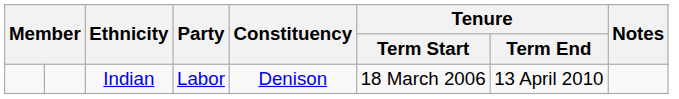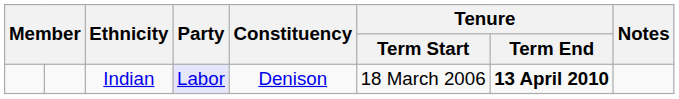(201, 78) no background -> (201, 78) lavender background
(549, 78) normal -> (552, 78) bold
